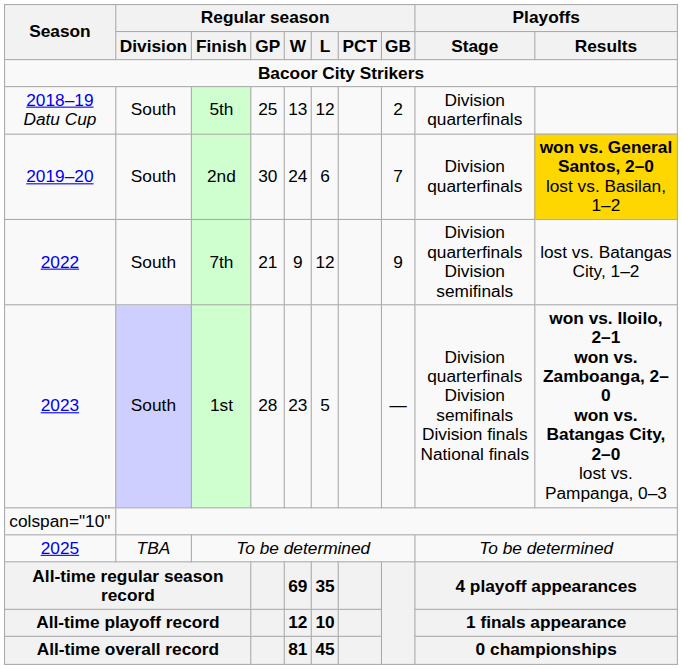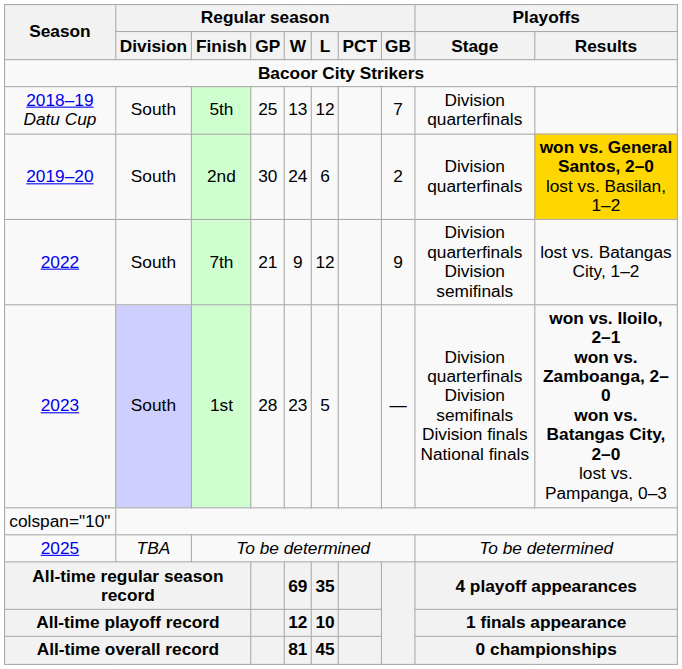(398, 110) 2 -> (398, 110) 7
(398, 176) 7 -> (398, 176) 2
